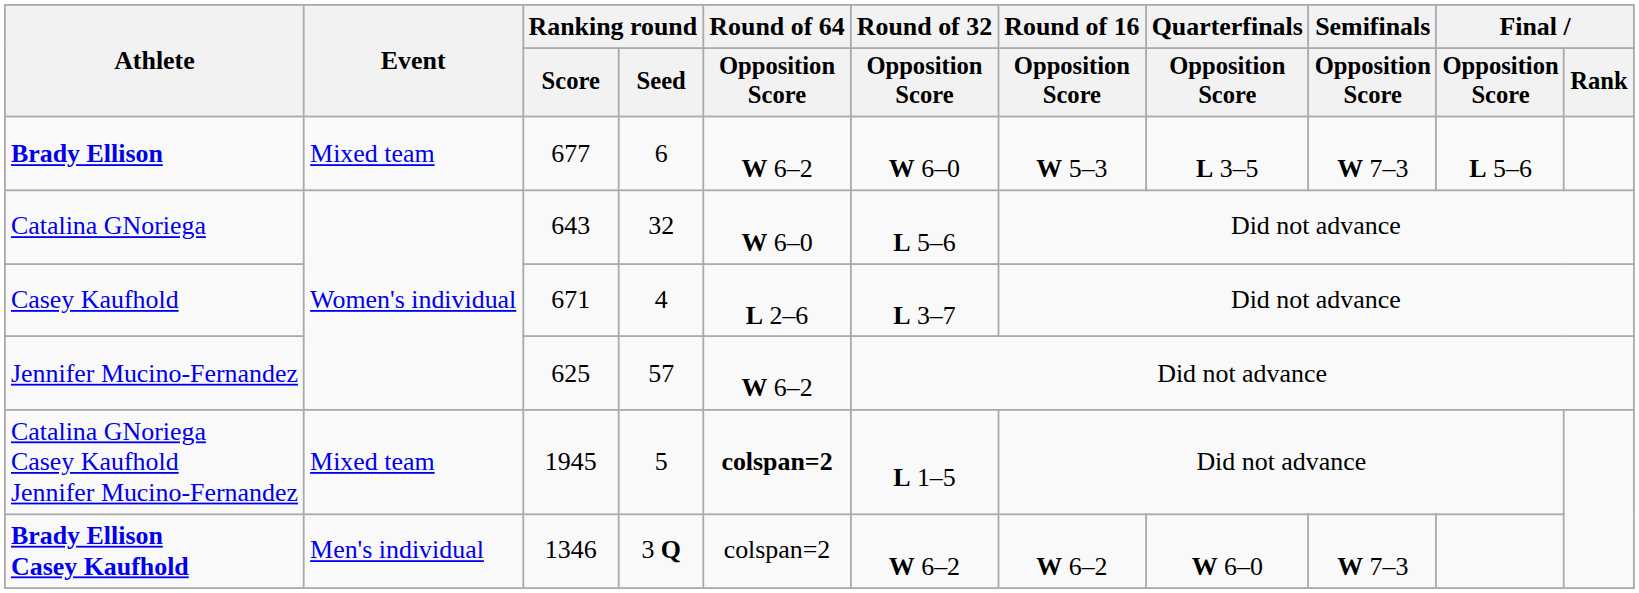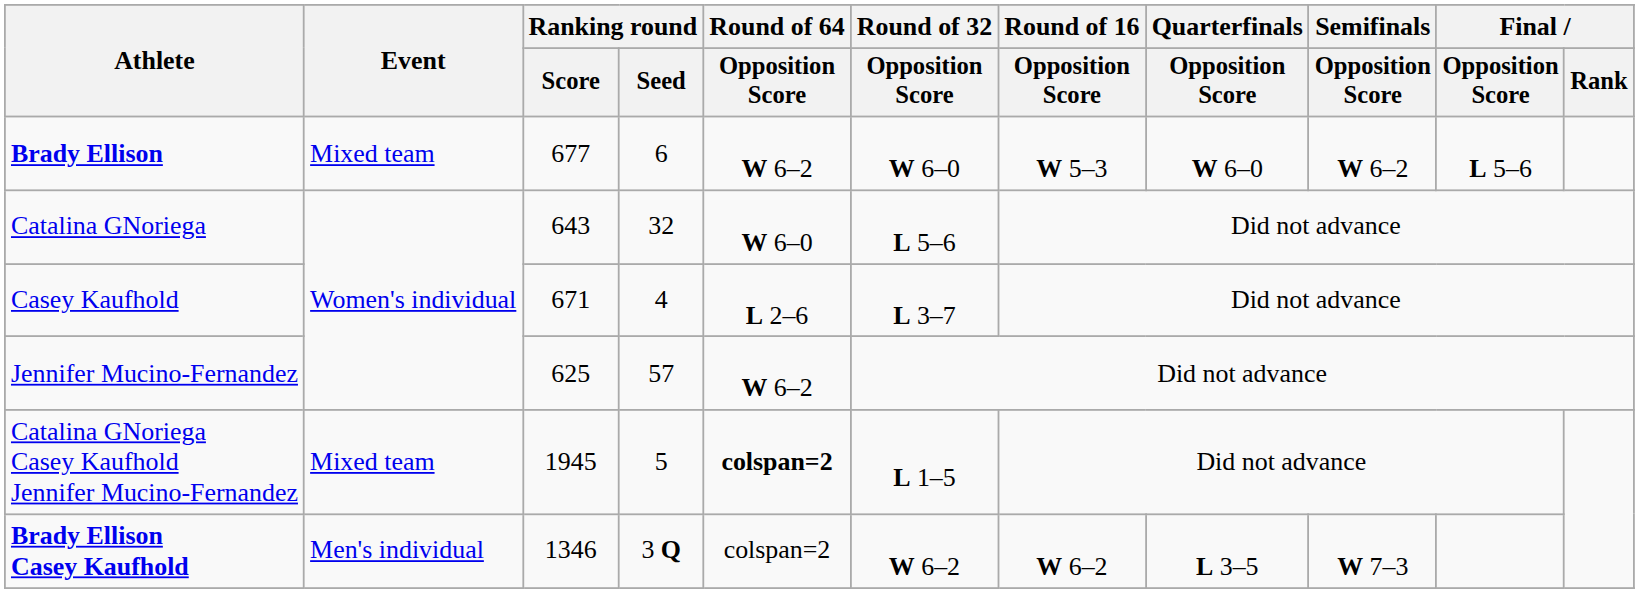(1227, 168) L 3–5 -> (1227, 168) W 6–0
(1373, 168) W 7–3 -> (1373, 168) W 6–2
(1227, 566) W 6–0 -> (1227, 566) L 3–5
